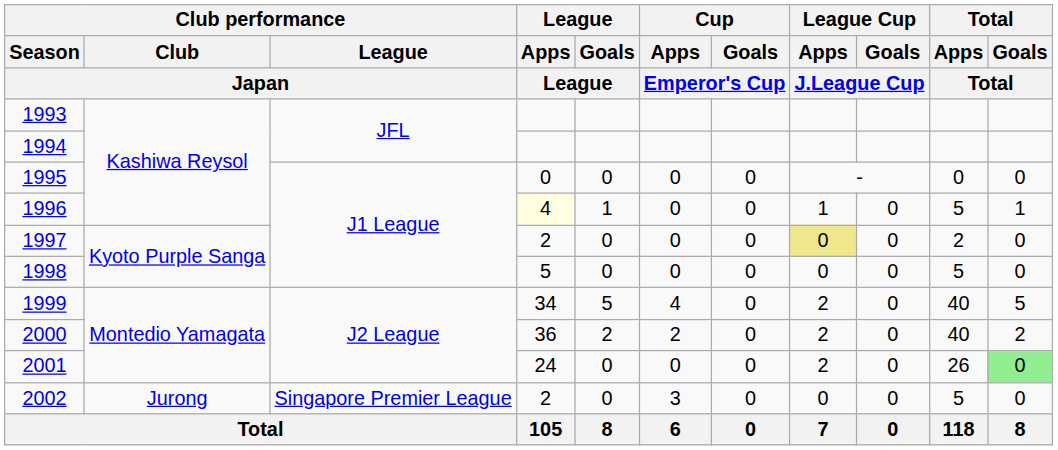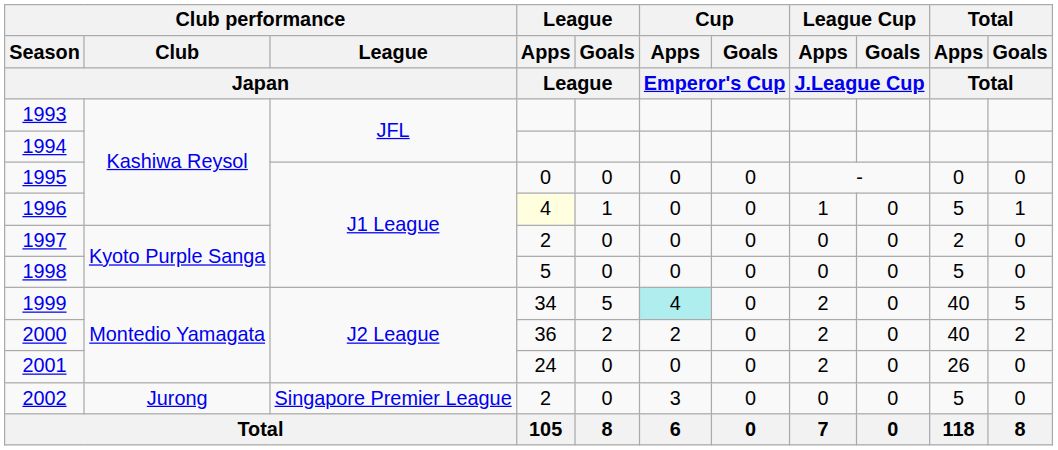(823, 240) khaki background -> (823, 240) no background
(675, 303) no background -> (675, 303) paleturquoise background
(1020, 366) lightgreen background -> (1020, 366) no background
